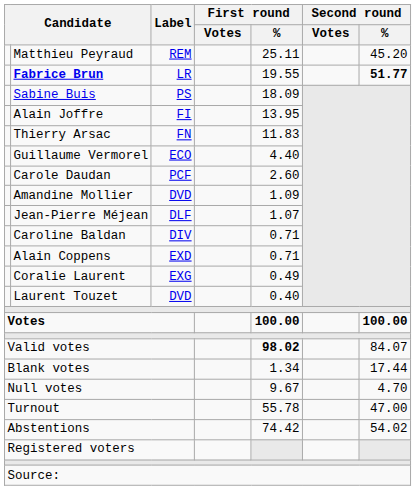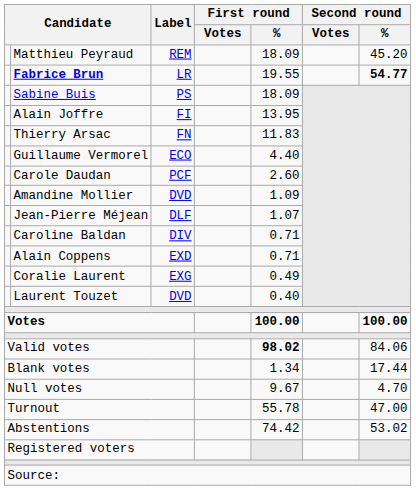(281, 55) 25.11 -> (281, 55) 18.09
(389, 75) 51.77 -> (389, 75) 54.77
(389, 349) 84.07 -> (389, 349) 84.06
(389, 430) 54.02 -> (389, 430) 53.02
